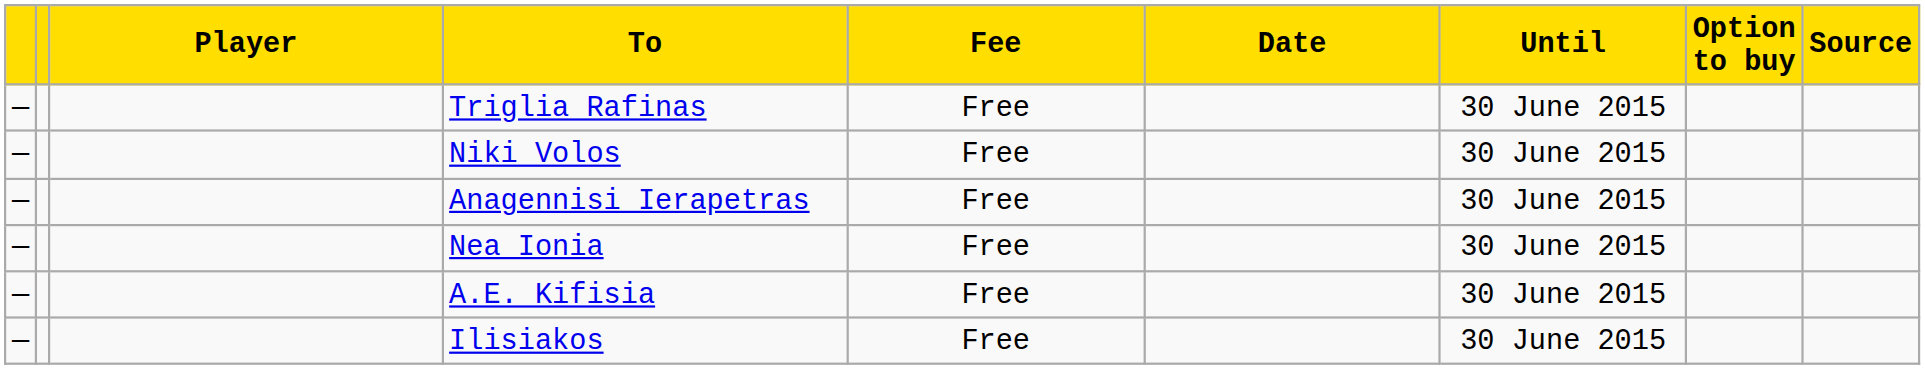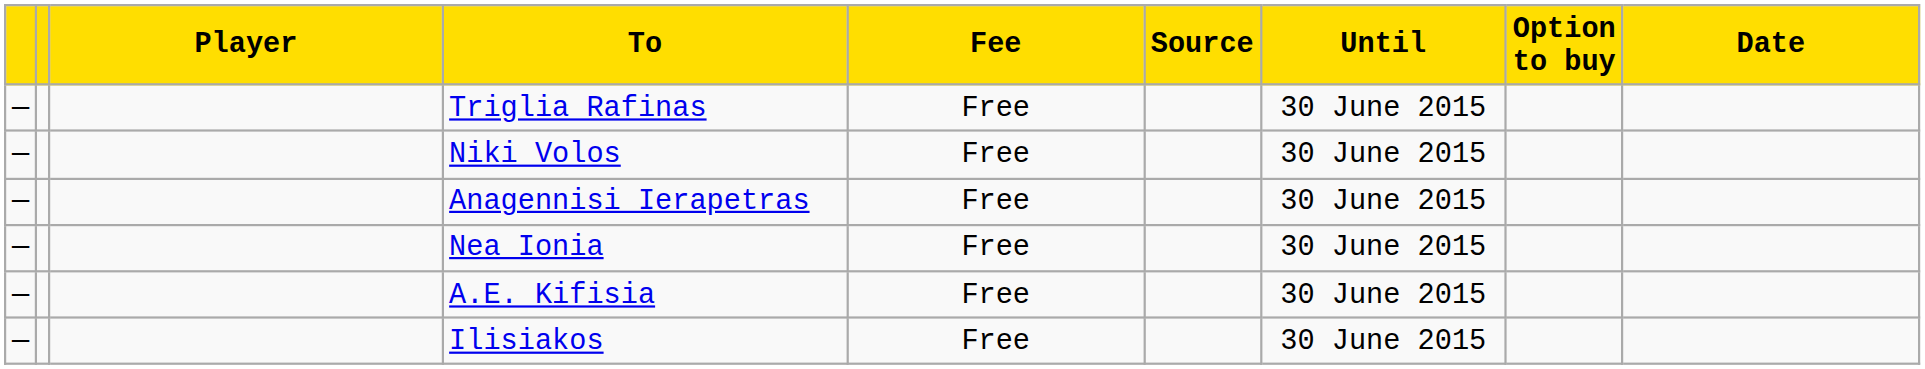columns swapped: (1292, 45) <-> (1861, 45)
